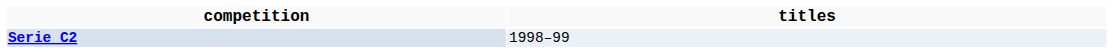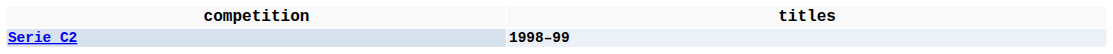(539, 38) normal -> (539, 38) bold
